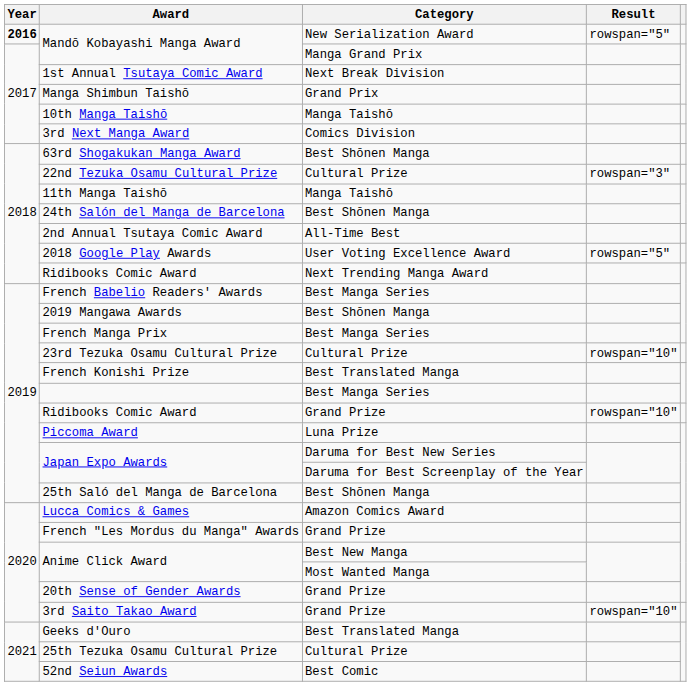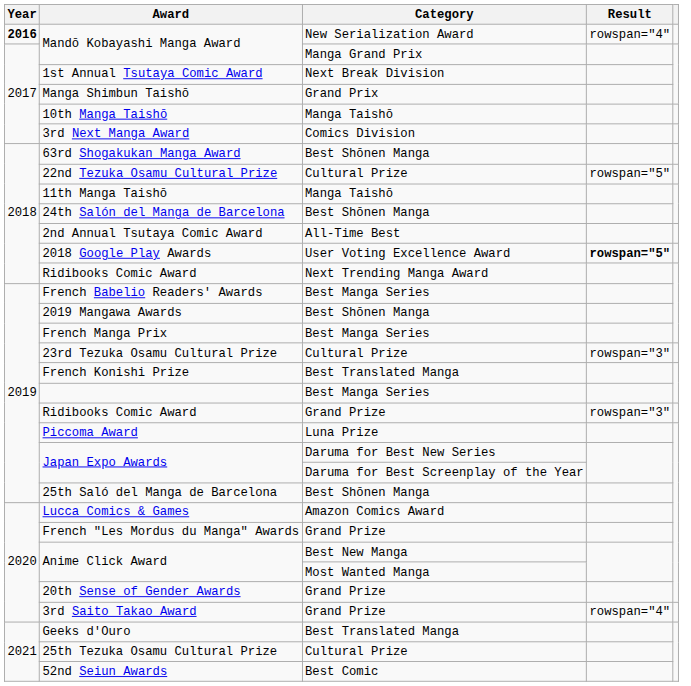(630, 34) rowspan="5" -> (630, 34) rowspan="4"
(630, 174) rowspan="3" -> (630, 174) rowspan="5"
(630, 253) normal -> (630, 253) bold
(634, 353) rowspan="10" -> (630, 353) rowspan="3"
(634, 413) rowspan="10" -> (630, 413) rowspan="3"
(634, 612) rowspan="10" -> (630, 612) rowspan="4"
